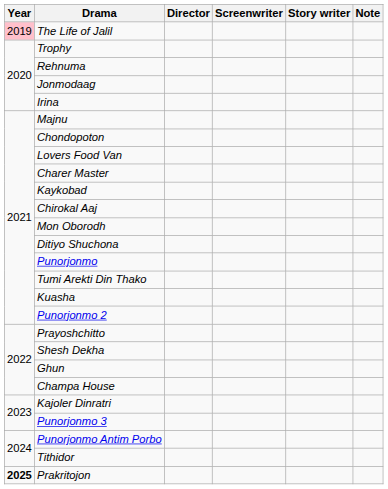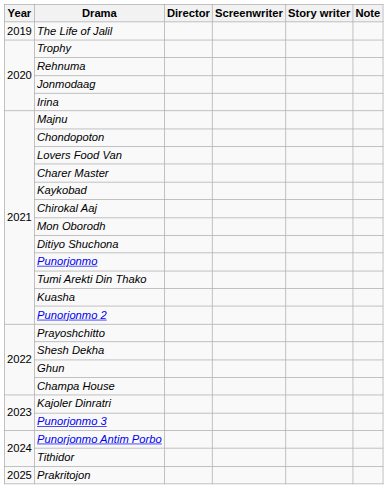(19, 31) pink background -> (19, 31) no background
(19, 475) bold -> (19, 475) normal
